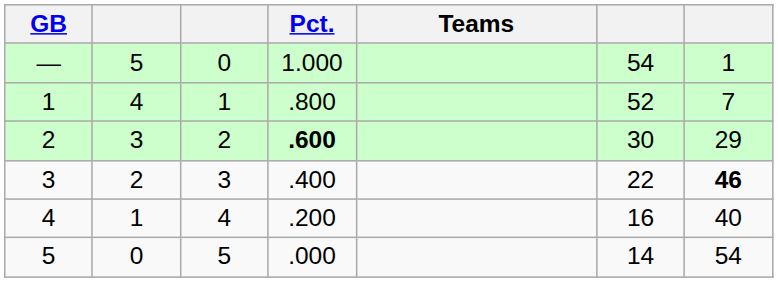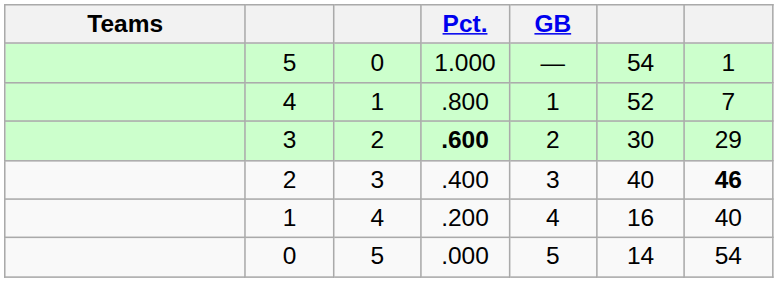columns swapped: (476, 23) <-> (49, 23)
(641, 179) 22 -> (641, 179) 40
